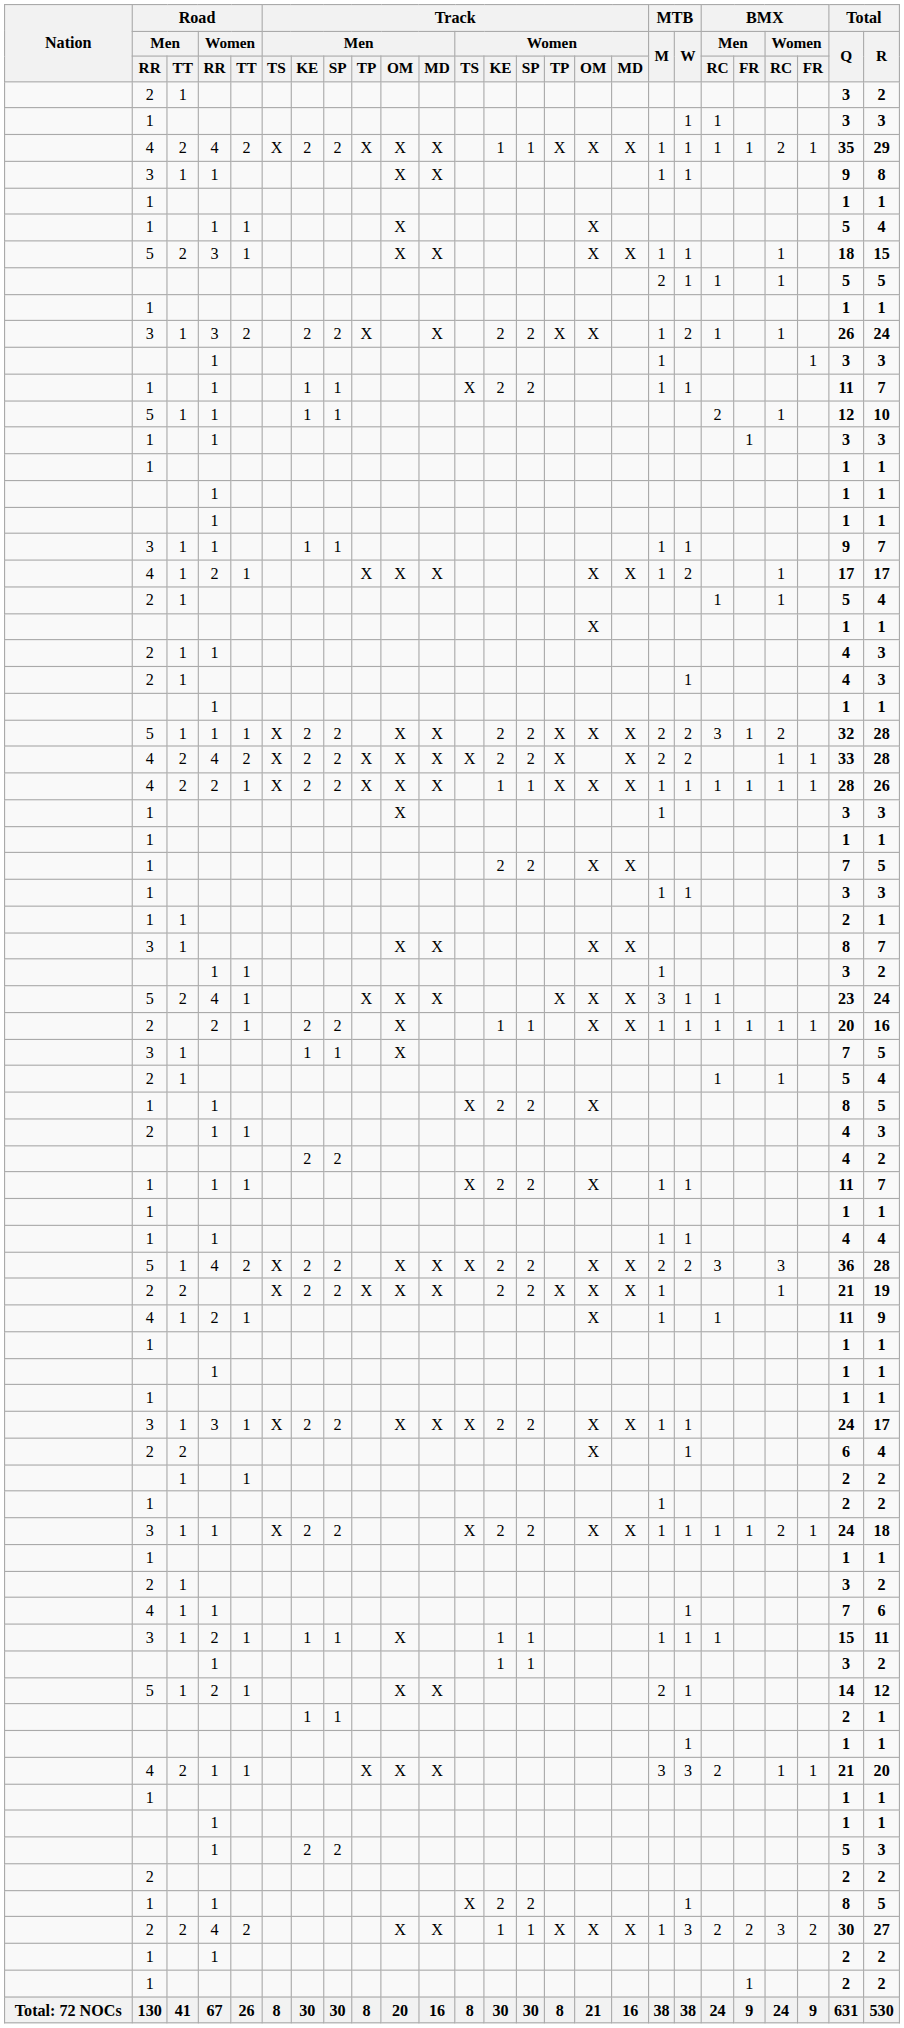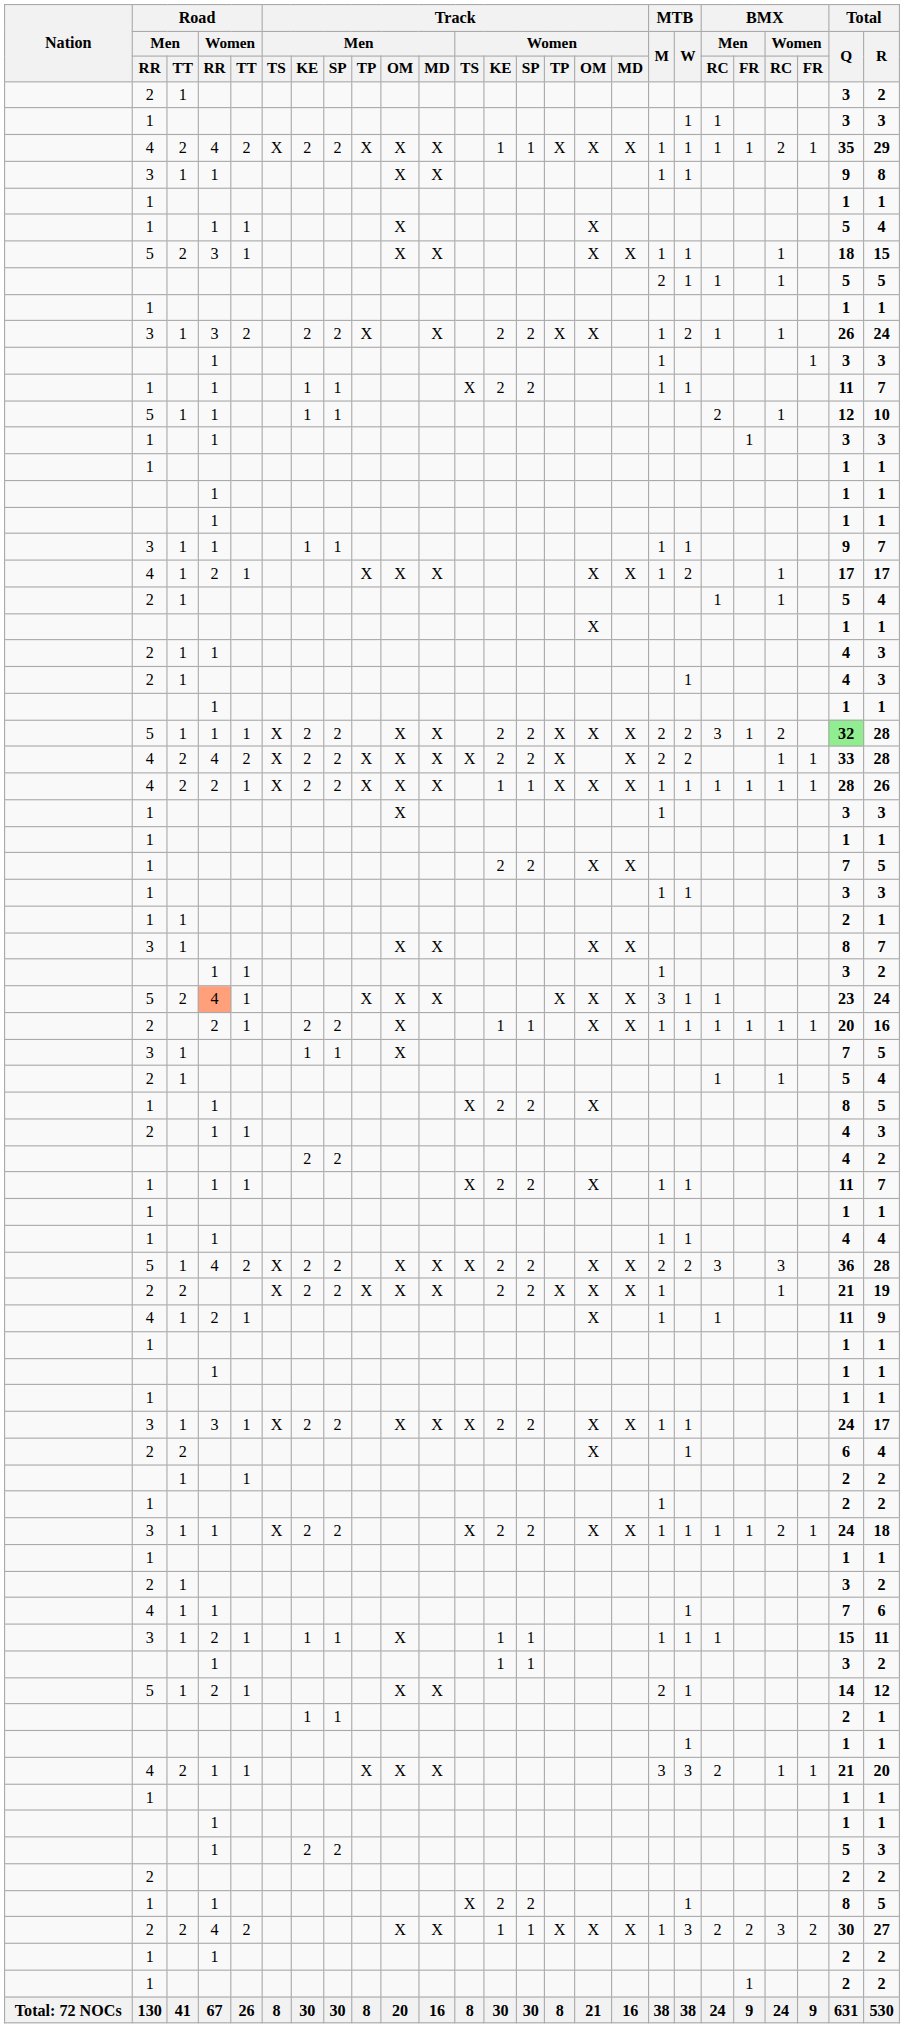(846, 733) no background -> (846, 733) lightgreen background
(215, 999) no background -> (215, 999) lightsalmon background
